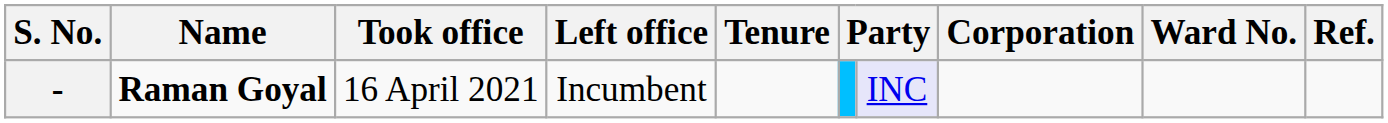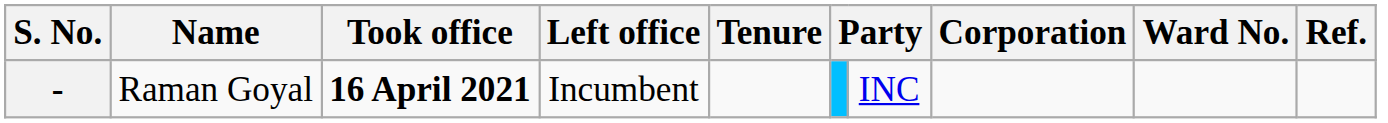(223, 88) bold -> (216, 88) normal
(441, 88) normal -> (430, 88) bold
(897, 88) lavender background -> (889, 88) no background
